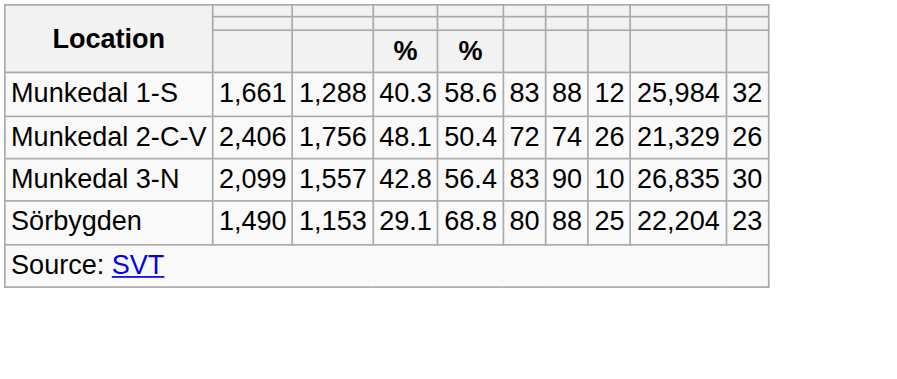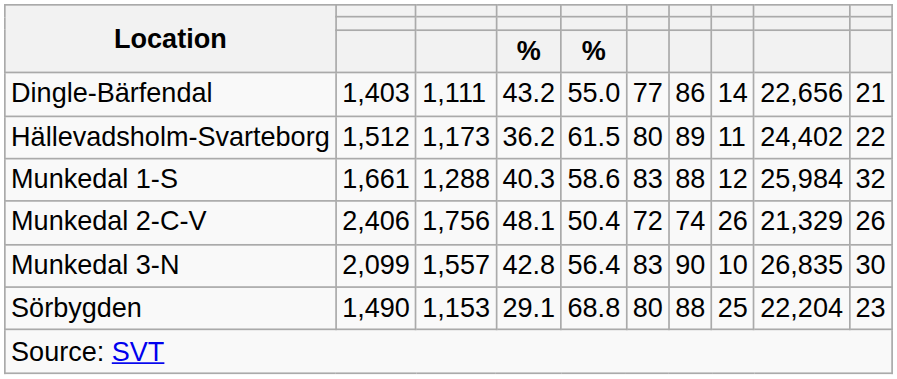+ row: (112, 93)
+ row: (170, 136)
